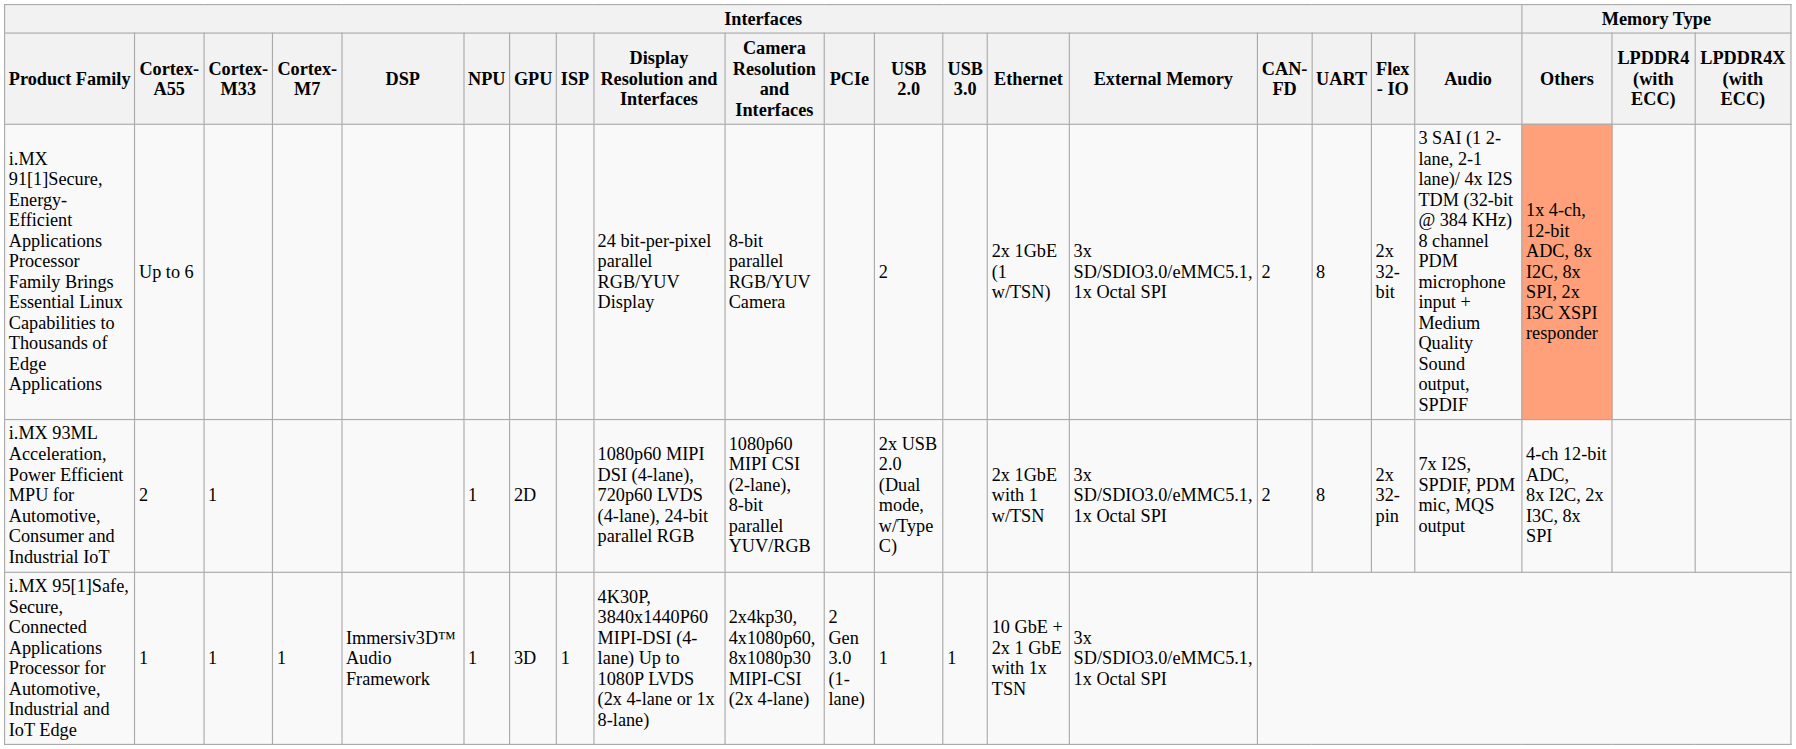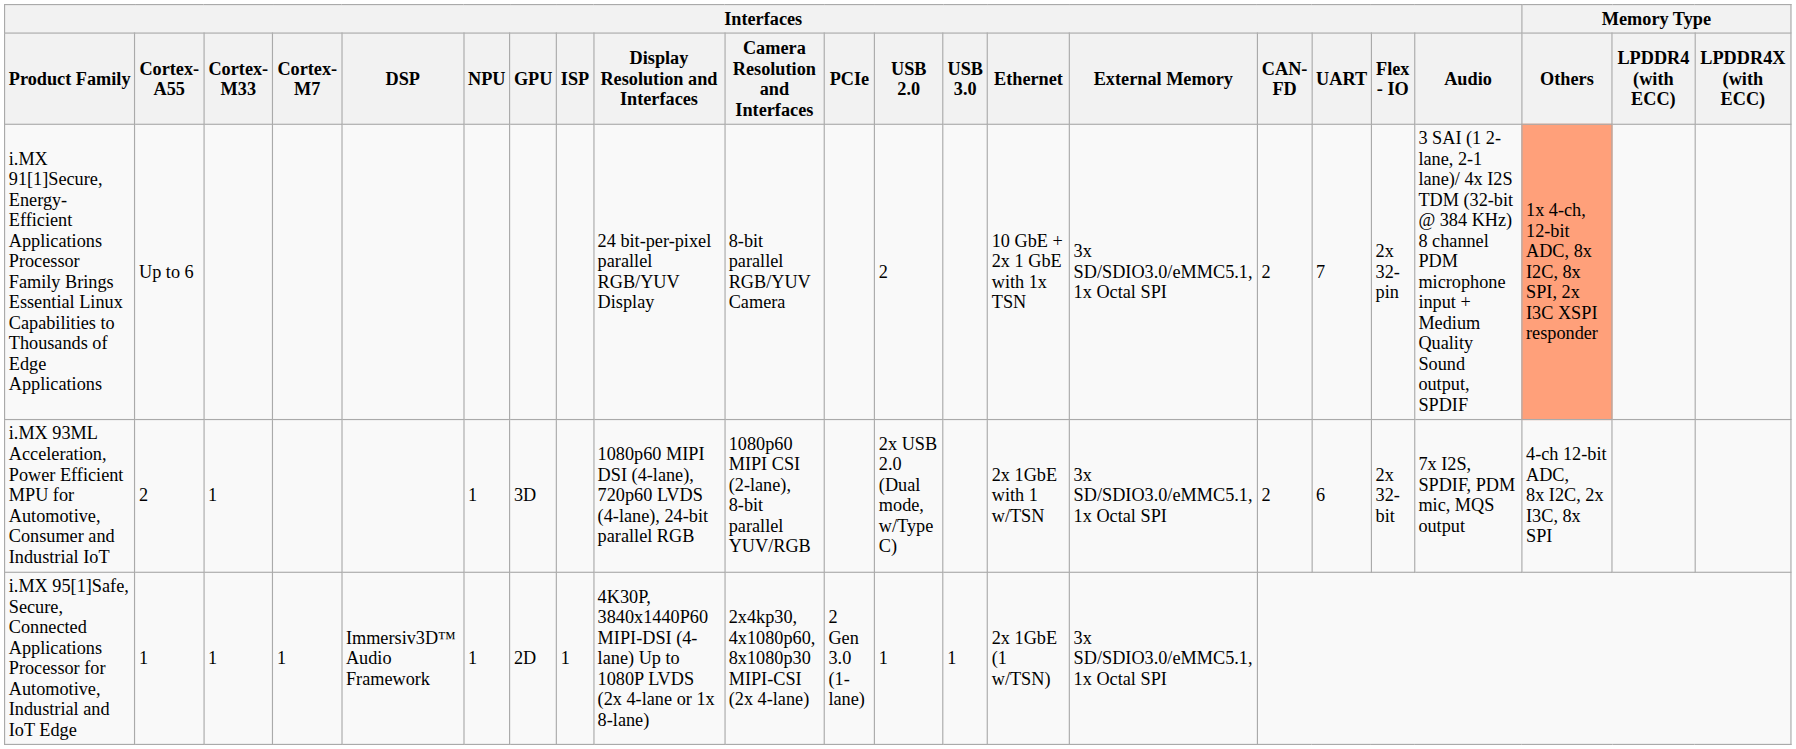(1024, 271) 2x 1GbE (1 w/TSN) -> (1027, 271) 10 GbE + 2x 1 GbE with 1x TSN
(1321, 271) 8 -> (1321, 271) 7
(1388, 271) 2x 32-bit -> (1388, 271) 2x 32-pin
(525, 495) 2D -> (525, 495) 3D
(1321, 495) 8 -> (1321, 495) 6
(1388, 495) 2x 32-pin -> (1388, 495) 2x 32-bit
(525, 657) 3D -> (525, 657) 2D
(1027, 657) 10 GbE + 2x 1 GbE with 1x TSN -> (1024, 657) 2x 1GbE (1 w/TSN)
